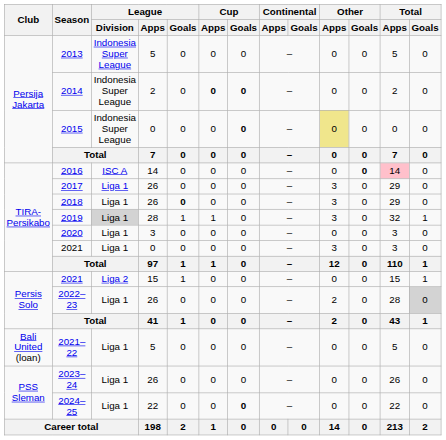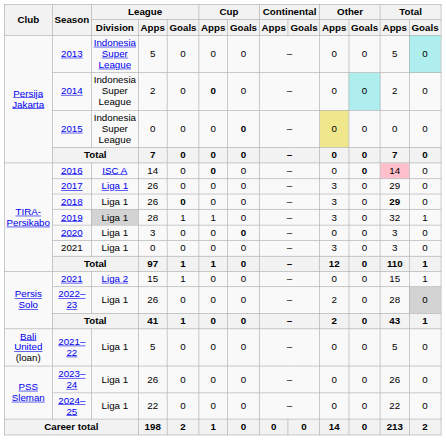(425, 54) no background -> (425, 54) paleturquoise background
(243, 91) bold -> (243, 91) normal
(365, 91) no background -> (365, 91) paleturquoise background
(213, 170) normal -> (213, 170) bold
(395, 201) normal -> (395, 201) bold
(243, 232) normal -> (243, 232) bold
(243, 406) bold -> (243, 406) normal
